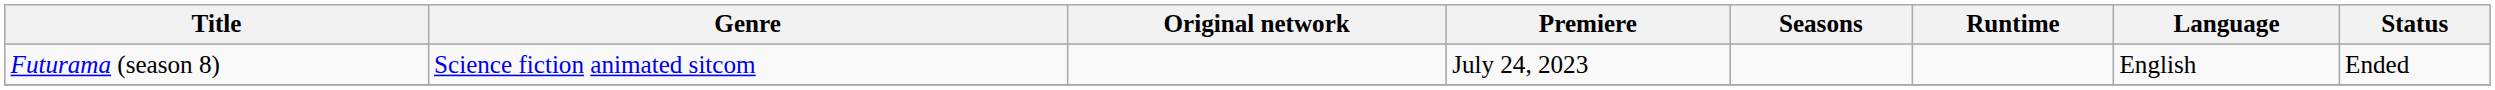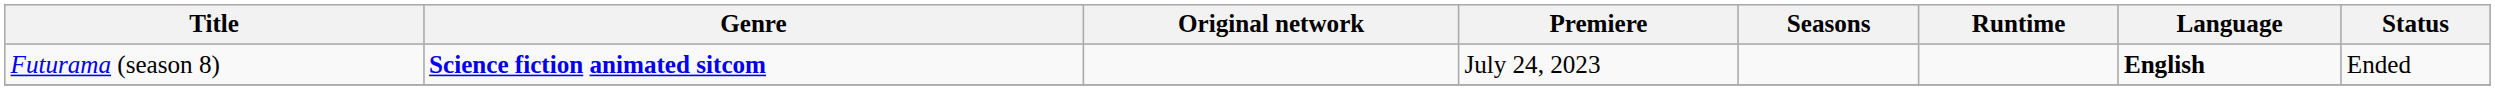(595, 64) normal -> (598, 64) bold
(2158, 64) normal -> (2164, 64) bold
